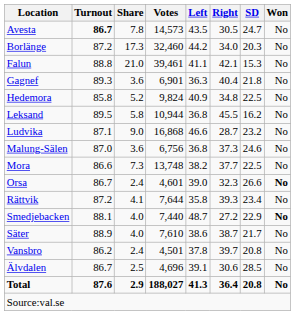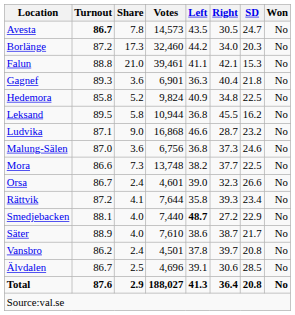(281, 183) bold -> (281, 183) normal
(198, 217) normal -> (198, 217) bold
(281, 217) bold -> (281, 217) normal
